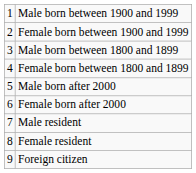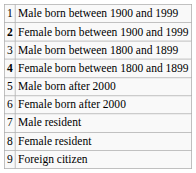(10, 31) normal -> (10, 31) bold
(10, 68) normal -> (10, 68) bold
